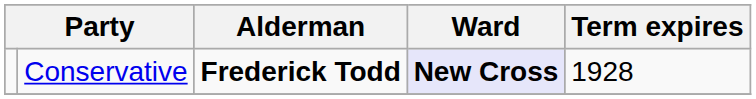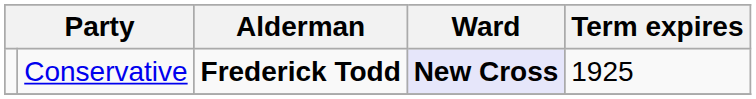(602, 71) 1928 -> (602, 71) 1925
